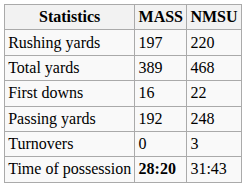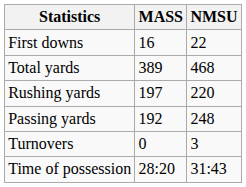rows swapped: (46, 93) <-> (54, 42)
(157, 169) bold -> (157, 169) normal
